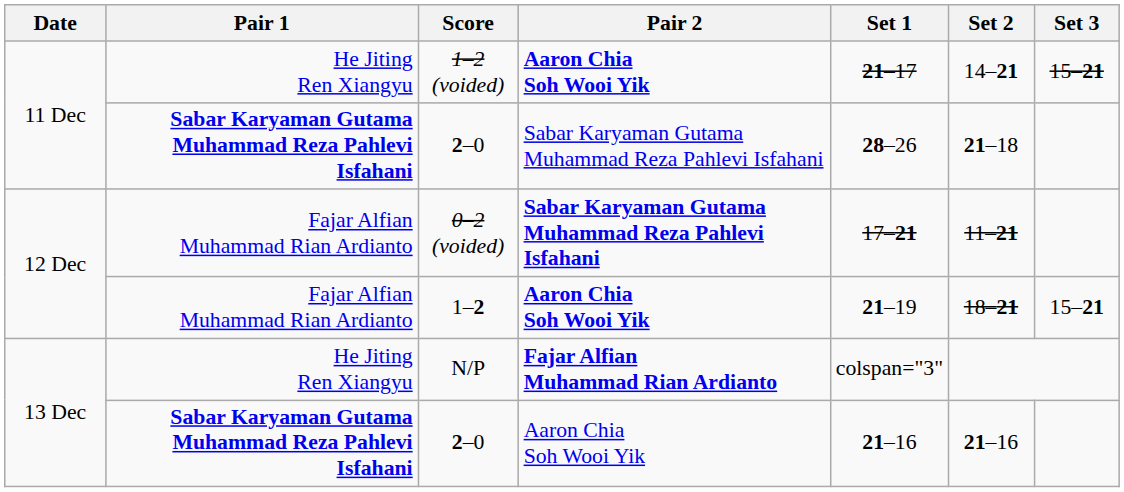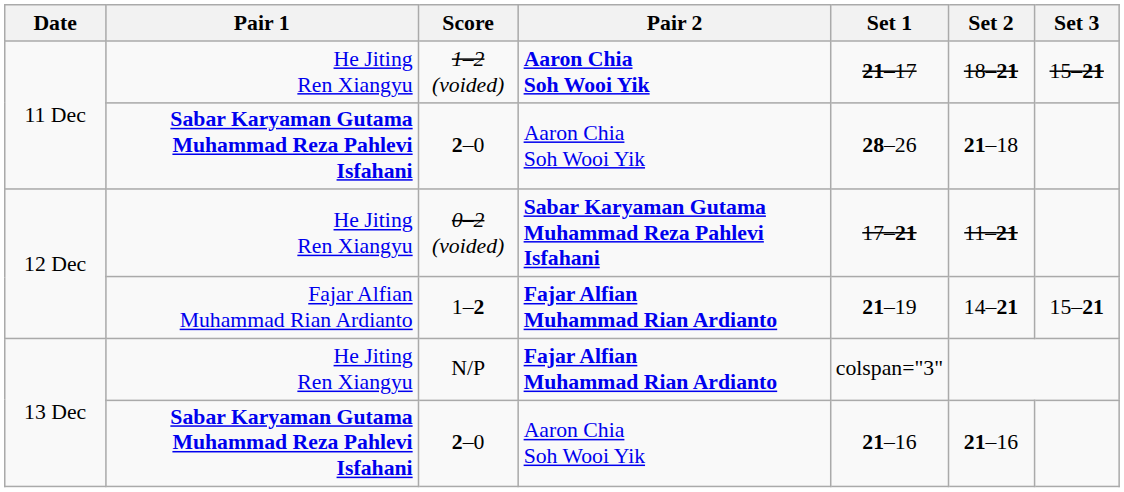(991, 71) 14–21 -> (991, 71) 18–21
(674, 145) Sabar Karyaman Gutama Muhammad Reza Pahlevi Isfahani -> (584, 145) Aaron Chia Soh Wooi Yik
(296, 233) Fajar Alfian Muhammad Rian Ardianto -> (355, 233) He Jiting Ren Xiangyu
(587, 307) Aaron Chia Soh Wooi Yik -> (650, 307) Fajar Alfian Muhammad Rian Ardianto
(991, 307) 18–21 -> (991, 307) 14–21
